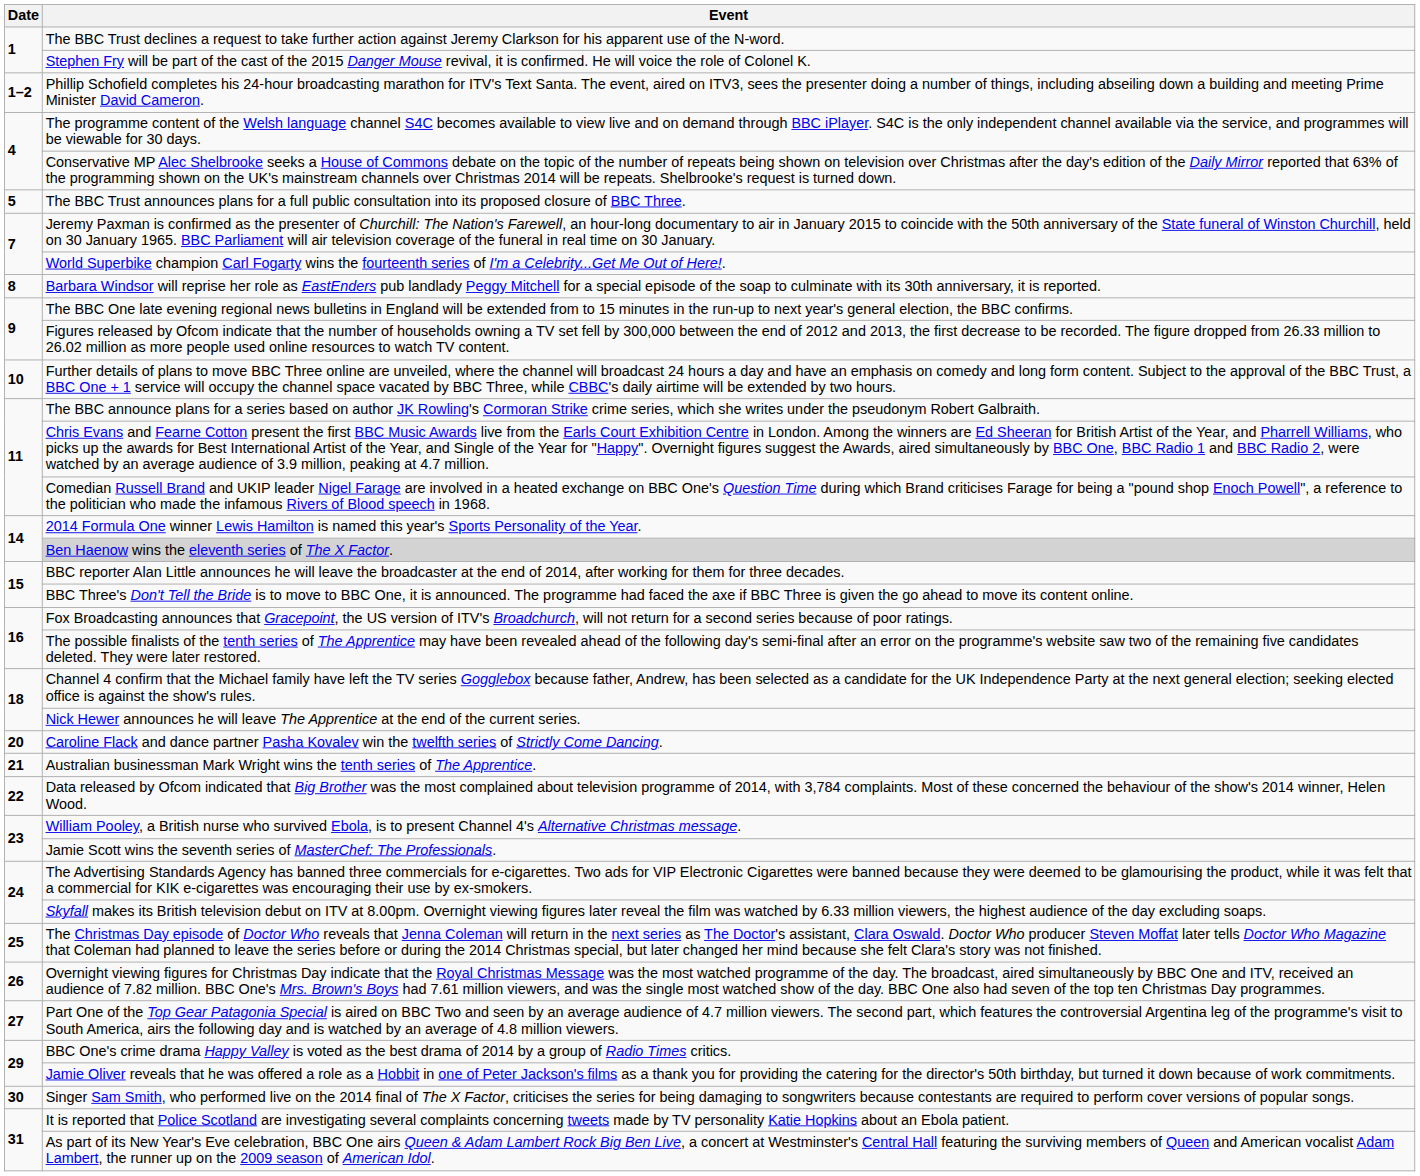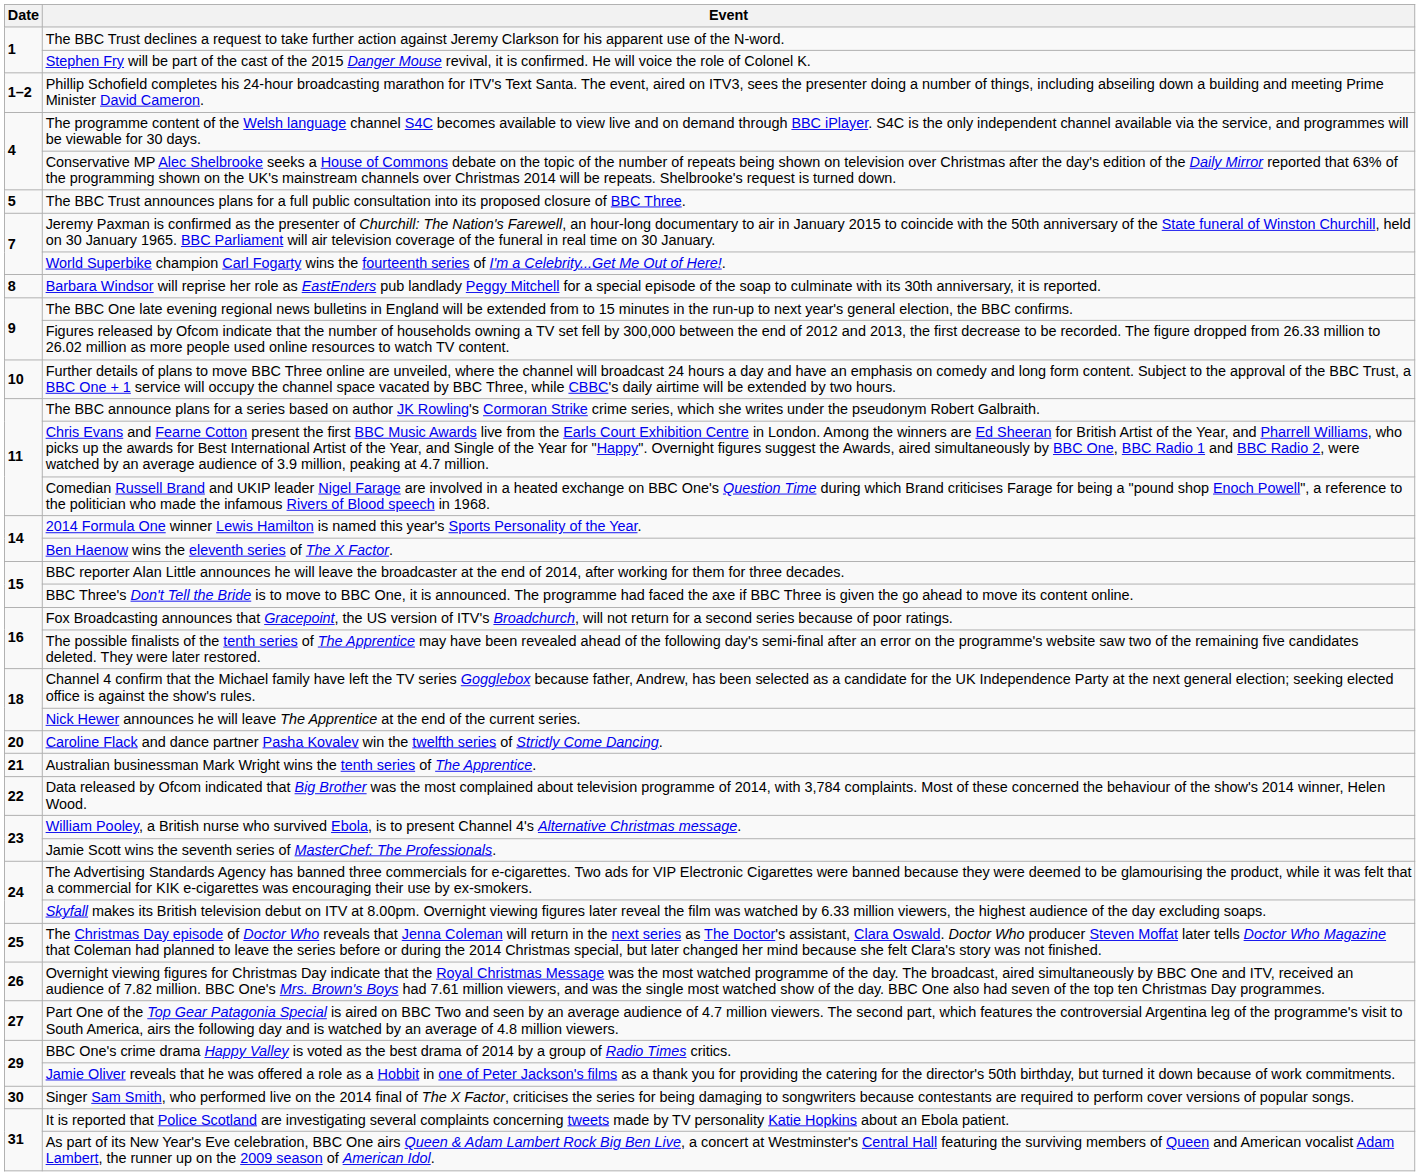(219, 549) lightgrey background -> (219, 549) no background
